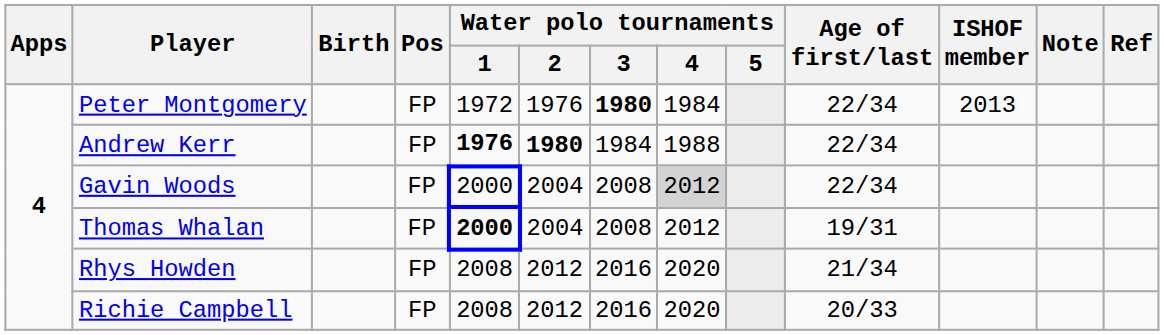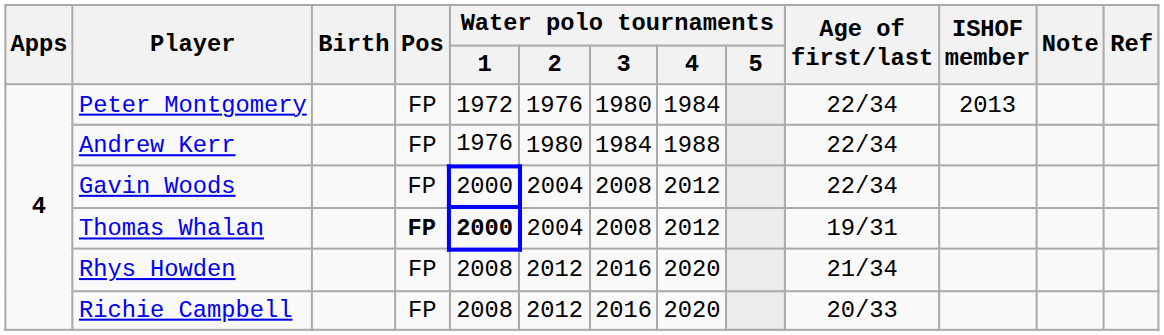(624, 104) bold -> (624, 104) normal
(485, 144) bold -> (485, 144) normal
(555, 145) bold -> (555, 145) normal
(692, 186) lightgrey background -> (692, 186) no background
(422, 228) normal -> (422, 228) bold
